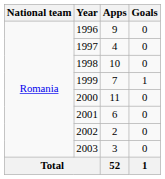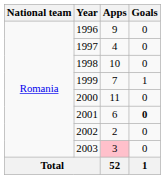(145, 115) normal -> (145, 115) bold
(115, 149) no background -> (115, 149) pink background
